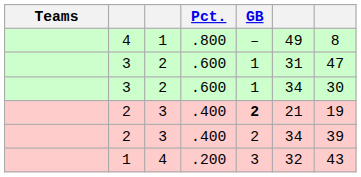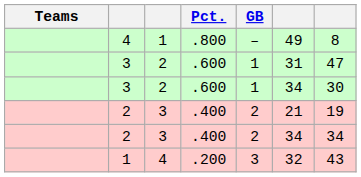(255, 112) bold -> (255, 112) normal
(335, 136) 39 -> (335, 136) 34
